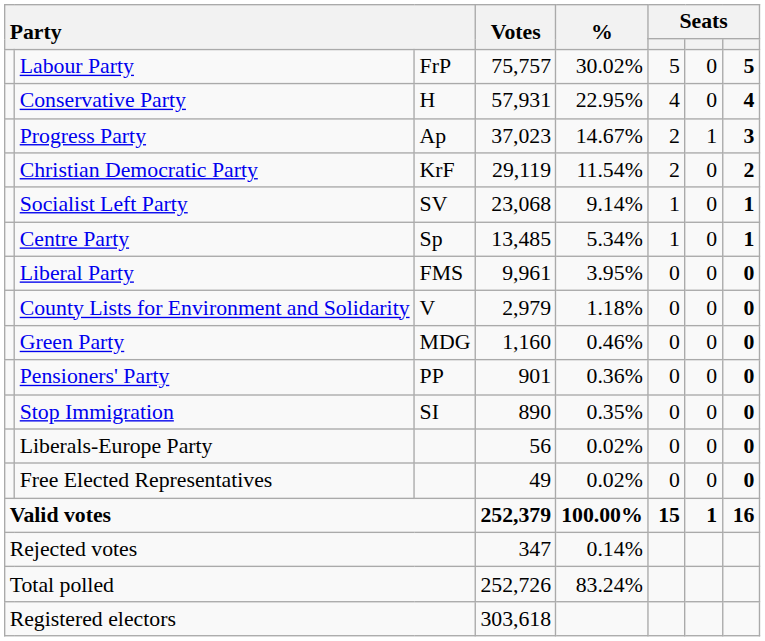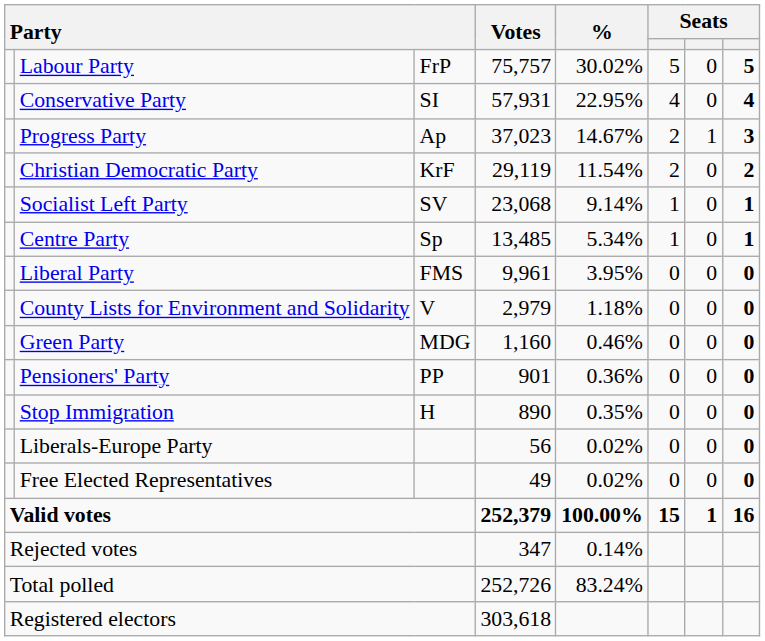(427, 100) H -> (429, 100) SI
(429, 411) SI -> (427, 411) H
